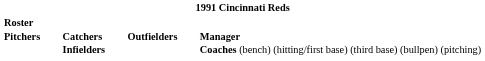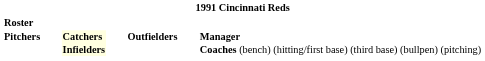(84, 43) no background -> (84, 43) lightyellow background
